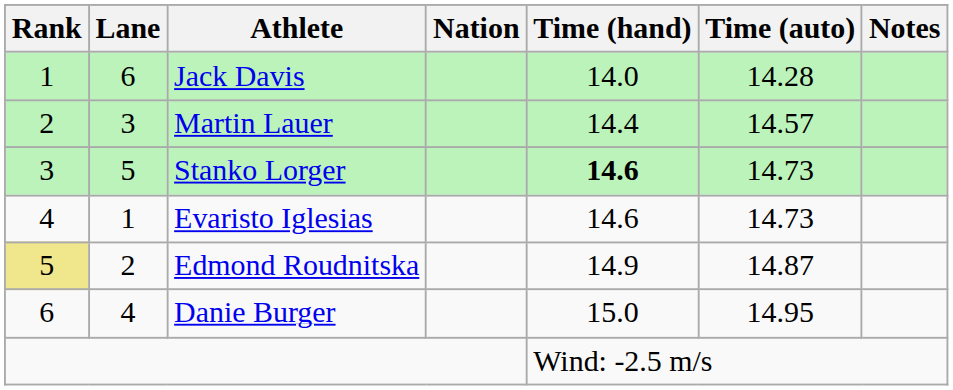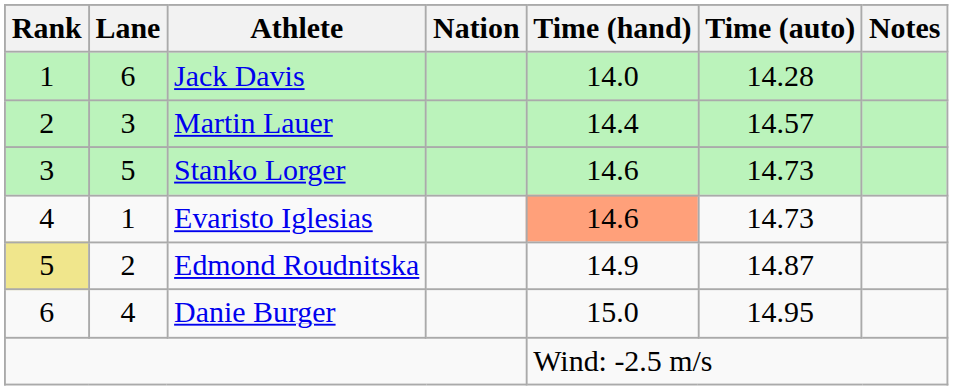(612, 170) bold -> (612, 170) normal
(612, 218) no background -> (612, 218) lightsalmon background
